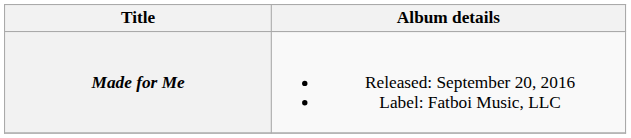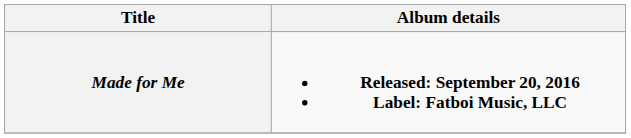(448, 92) normal -> (448, 92) bold
